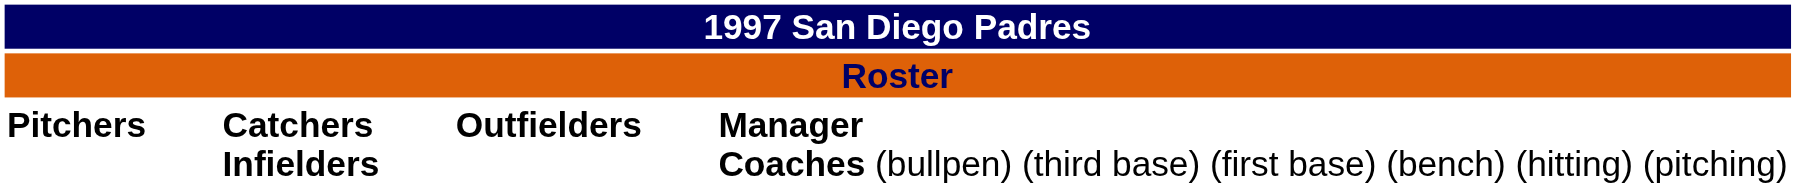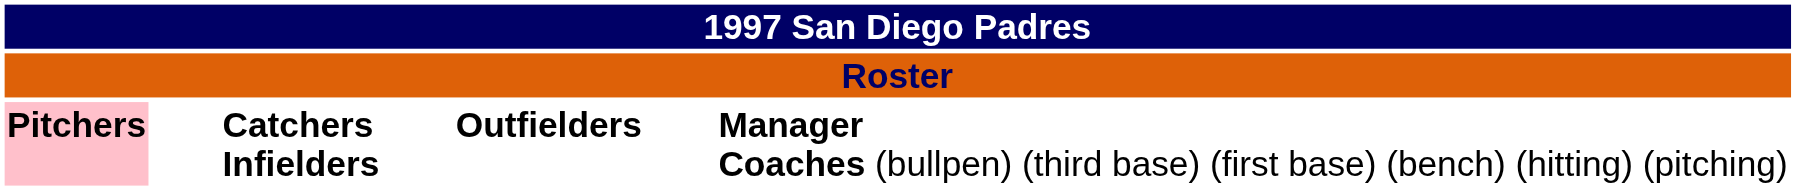(76, 124) no background -> (76, 124) pink background
